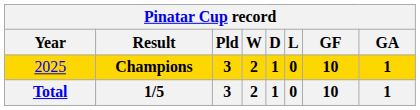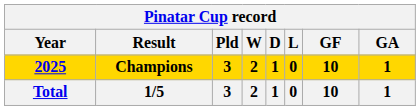(50, 67) normal -> (50, 67) bold
